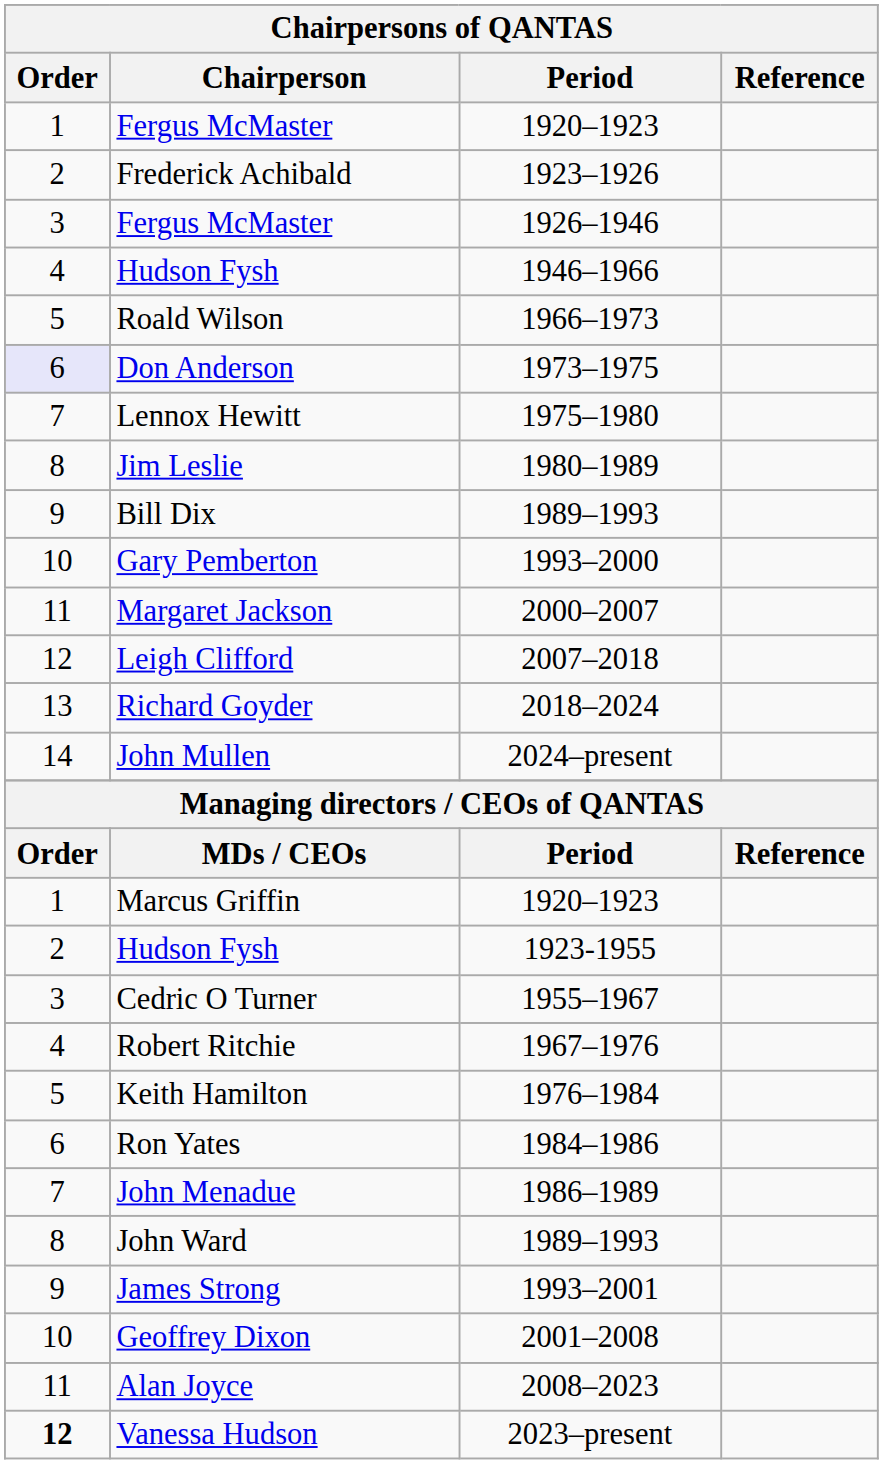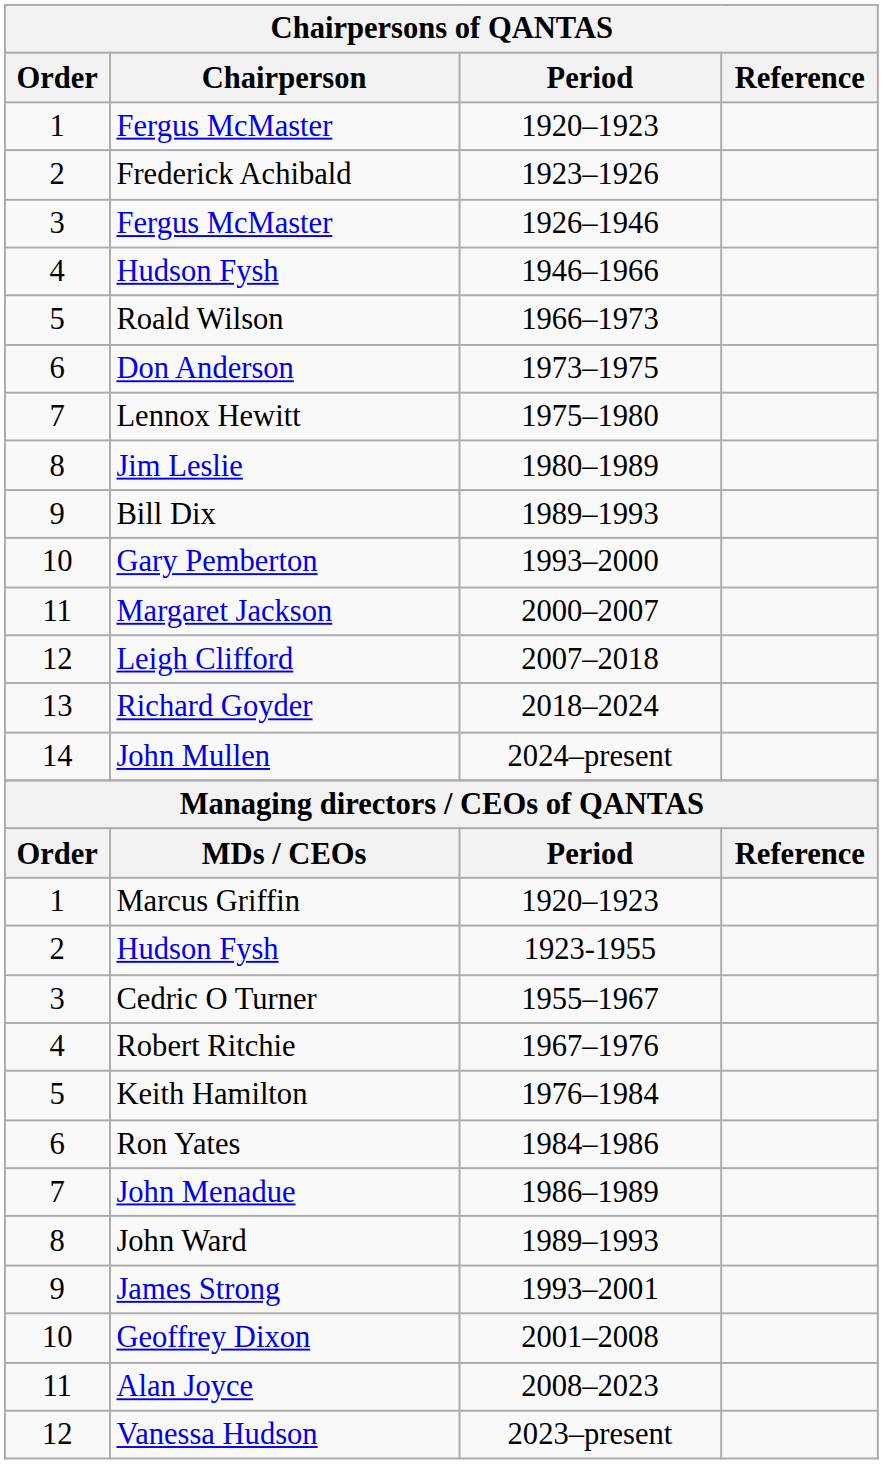(57, 367) lavender background -> (57, 367) no background
(57, 1434) bold -> (57, 1434) normal
